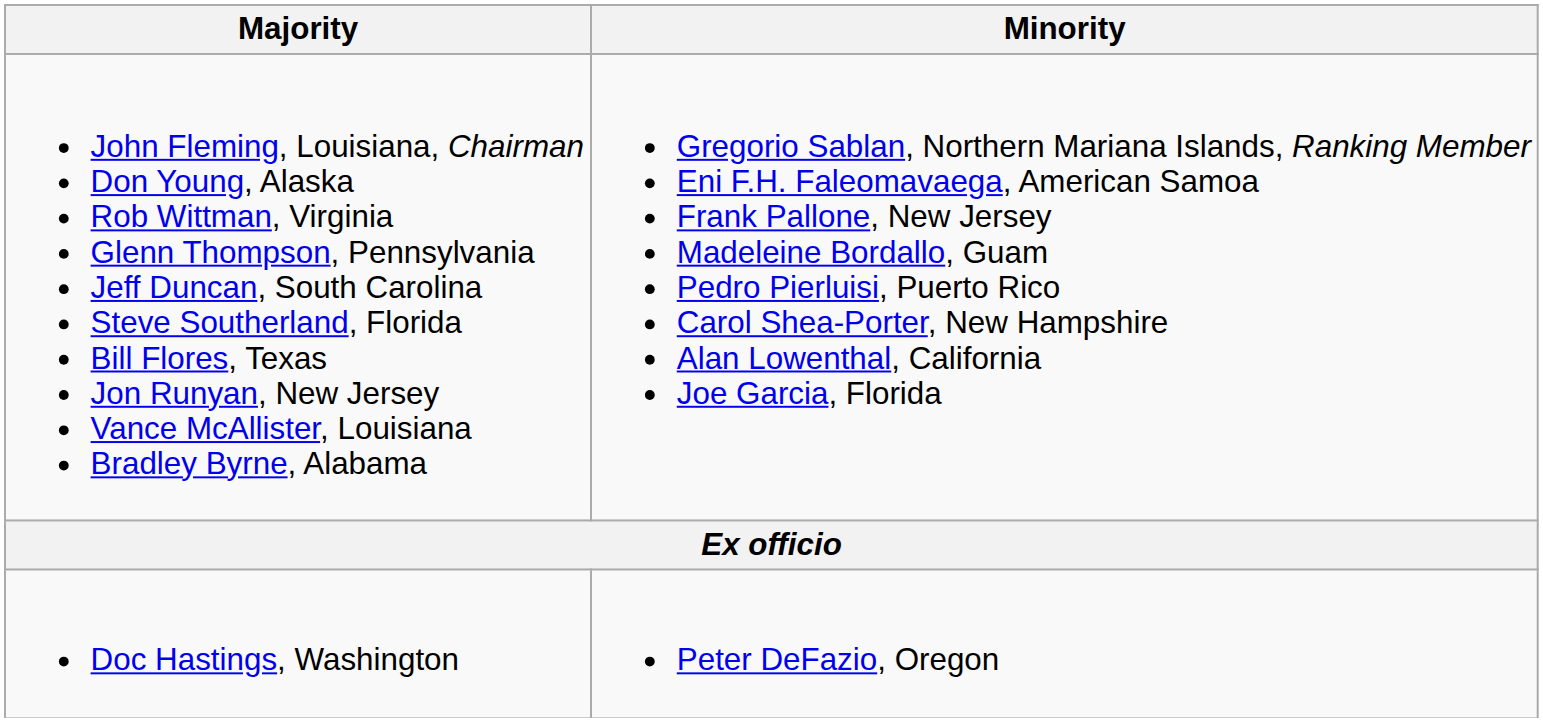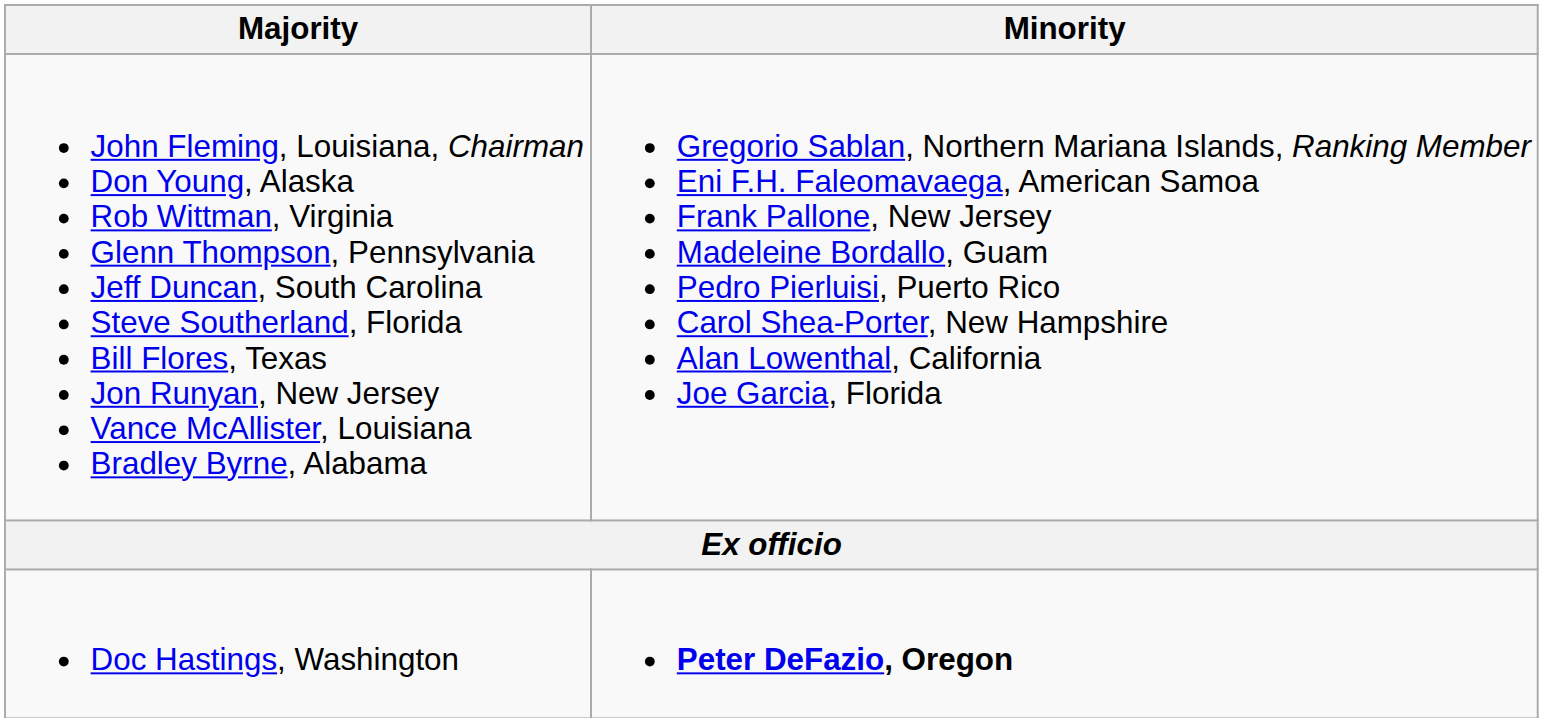(1065, 661) normal -> (1065, 661) bold
